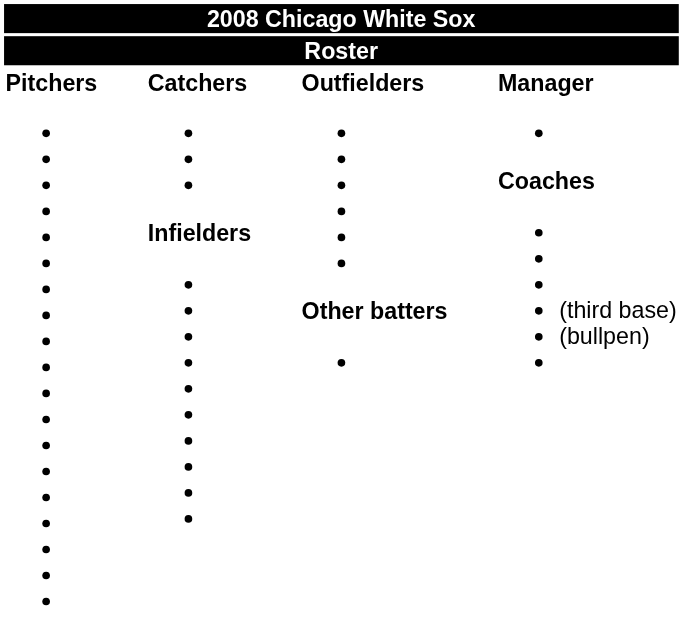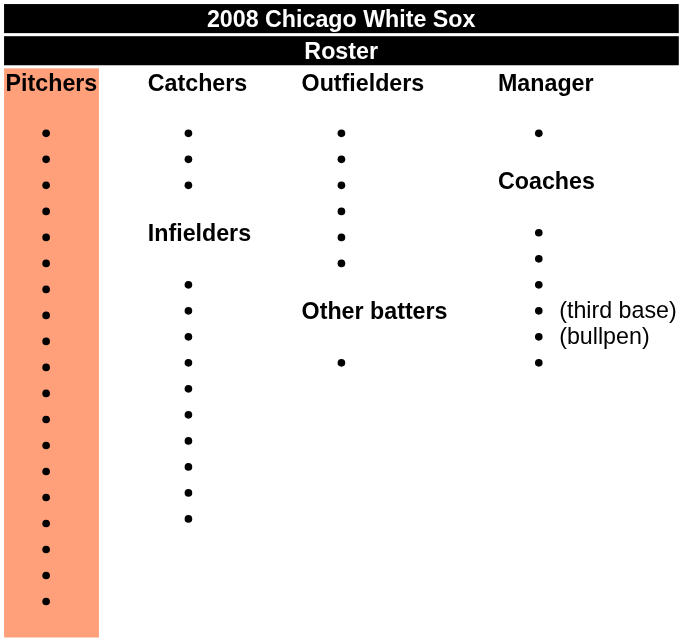(51, 342) no background -> (51, 342) lightsalmon background
